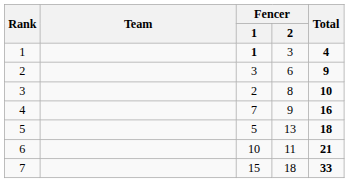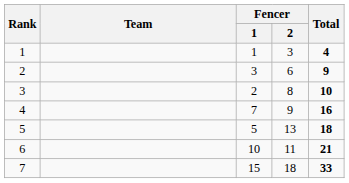(254, 52) bold -> (254, 52) normal
